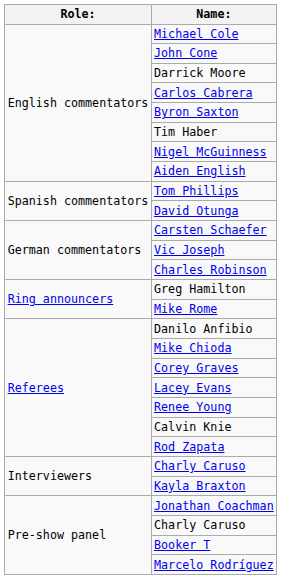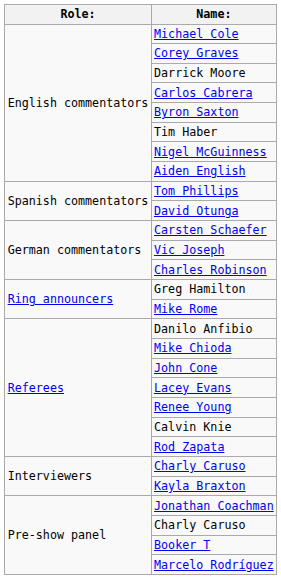(186, 53) John Cone -> (196, 53) Corey Graves
(196, 368) Corey Graves -> (186, 368) John Cone
